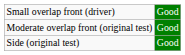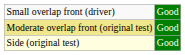(79, 27) no background -> (79, 27) khaki background
(43, 43) no background -> (43, 43) lightyellow background
